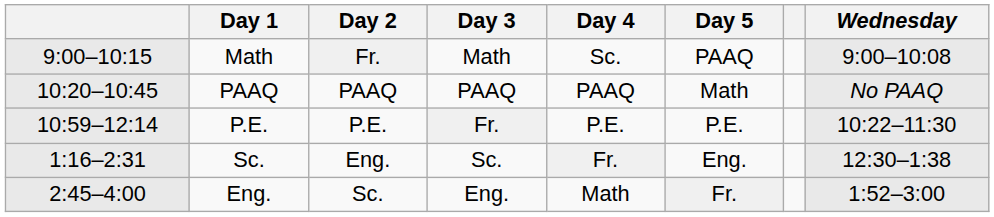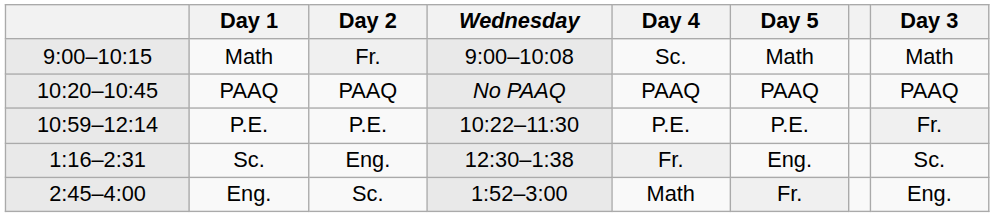columns swapped: (487, 21) <-> (897, 21)
(724, 56) PAAQ -> (790, 56) Math
(724, 90) Math -> (790, 90) PAAQ
